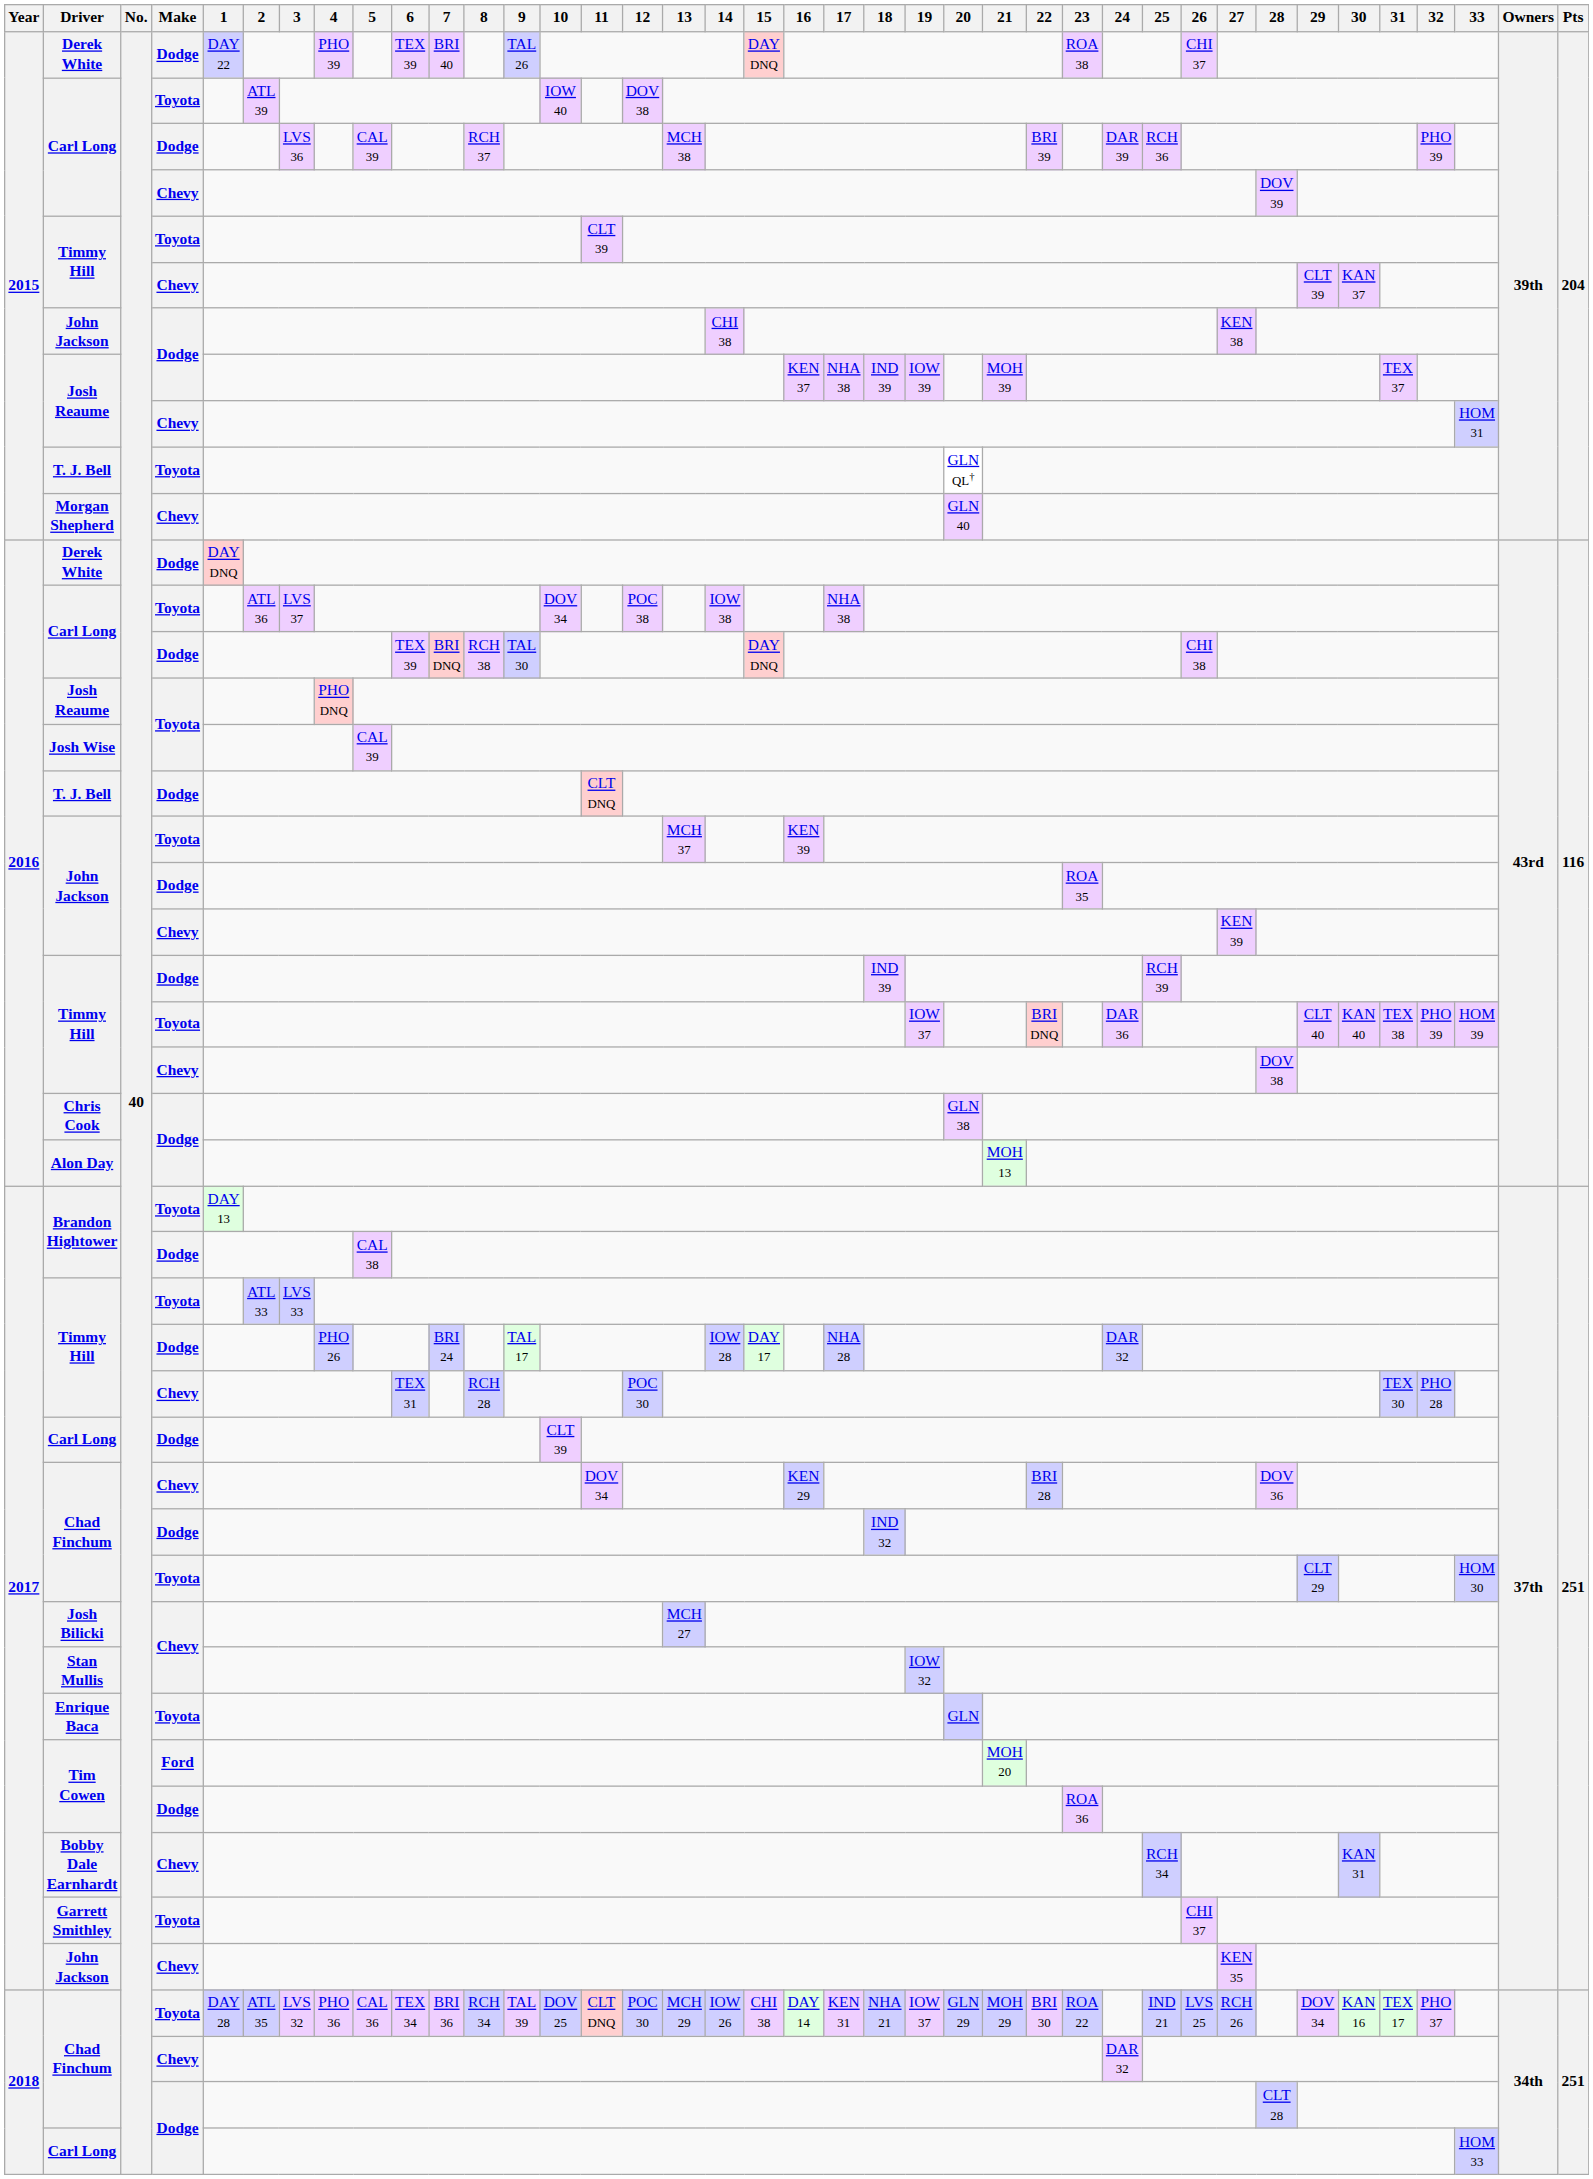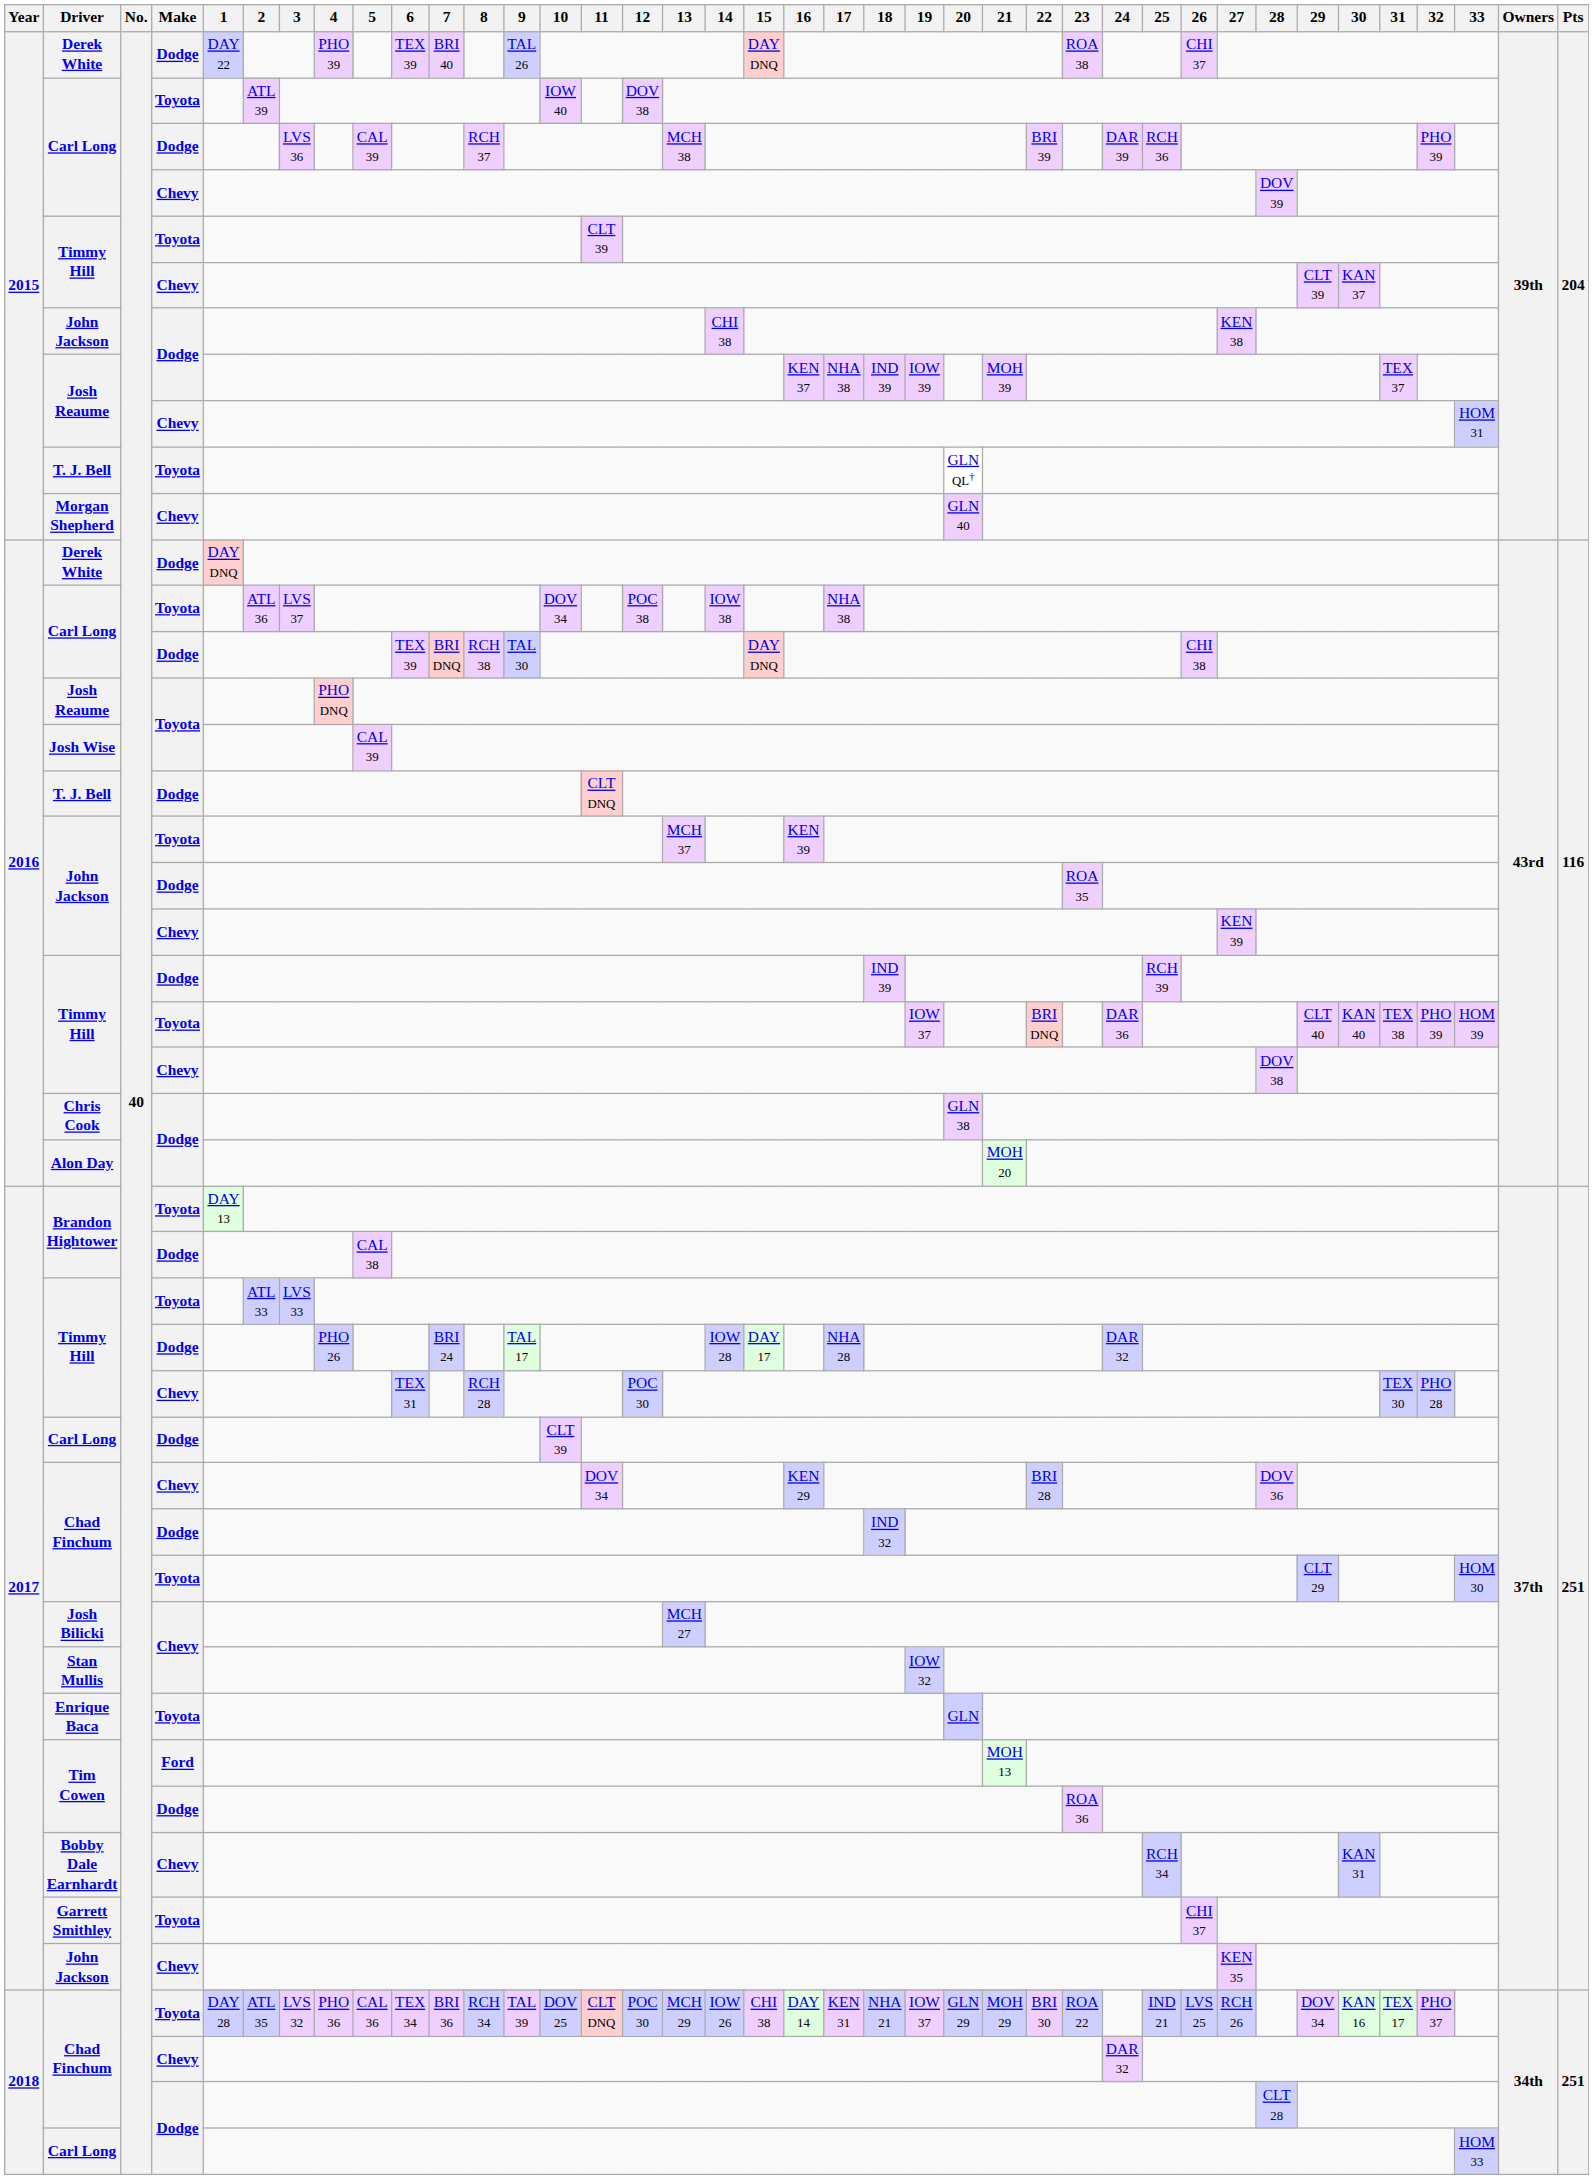(1005, 1161) MOH 13 -> (1005, 1161) MOH 20
(1005, 1762) MOH 20 -> (1005, 1762) MOH 13
